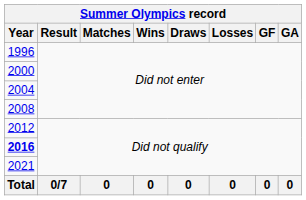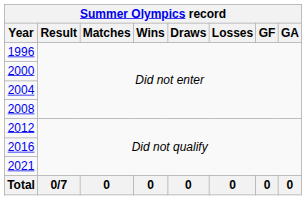(21, 147) bold -> (21, 147) normal
